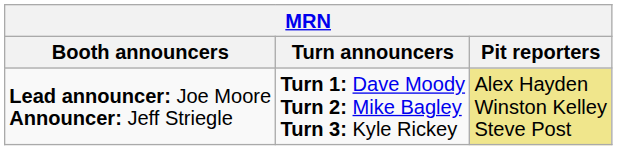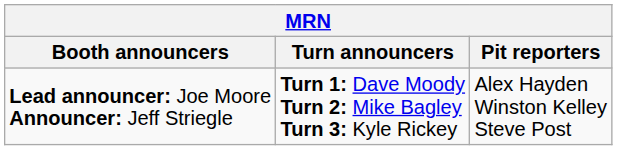(541, 107) khaki background -> (541, 107) no background
